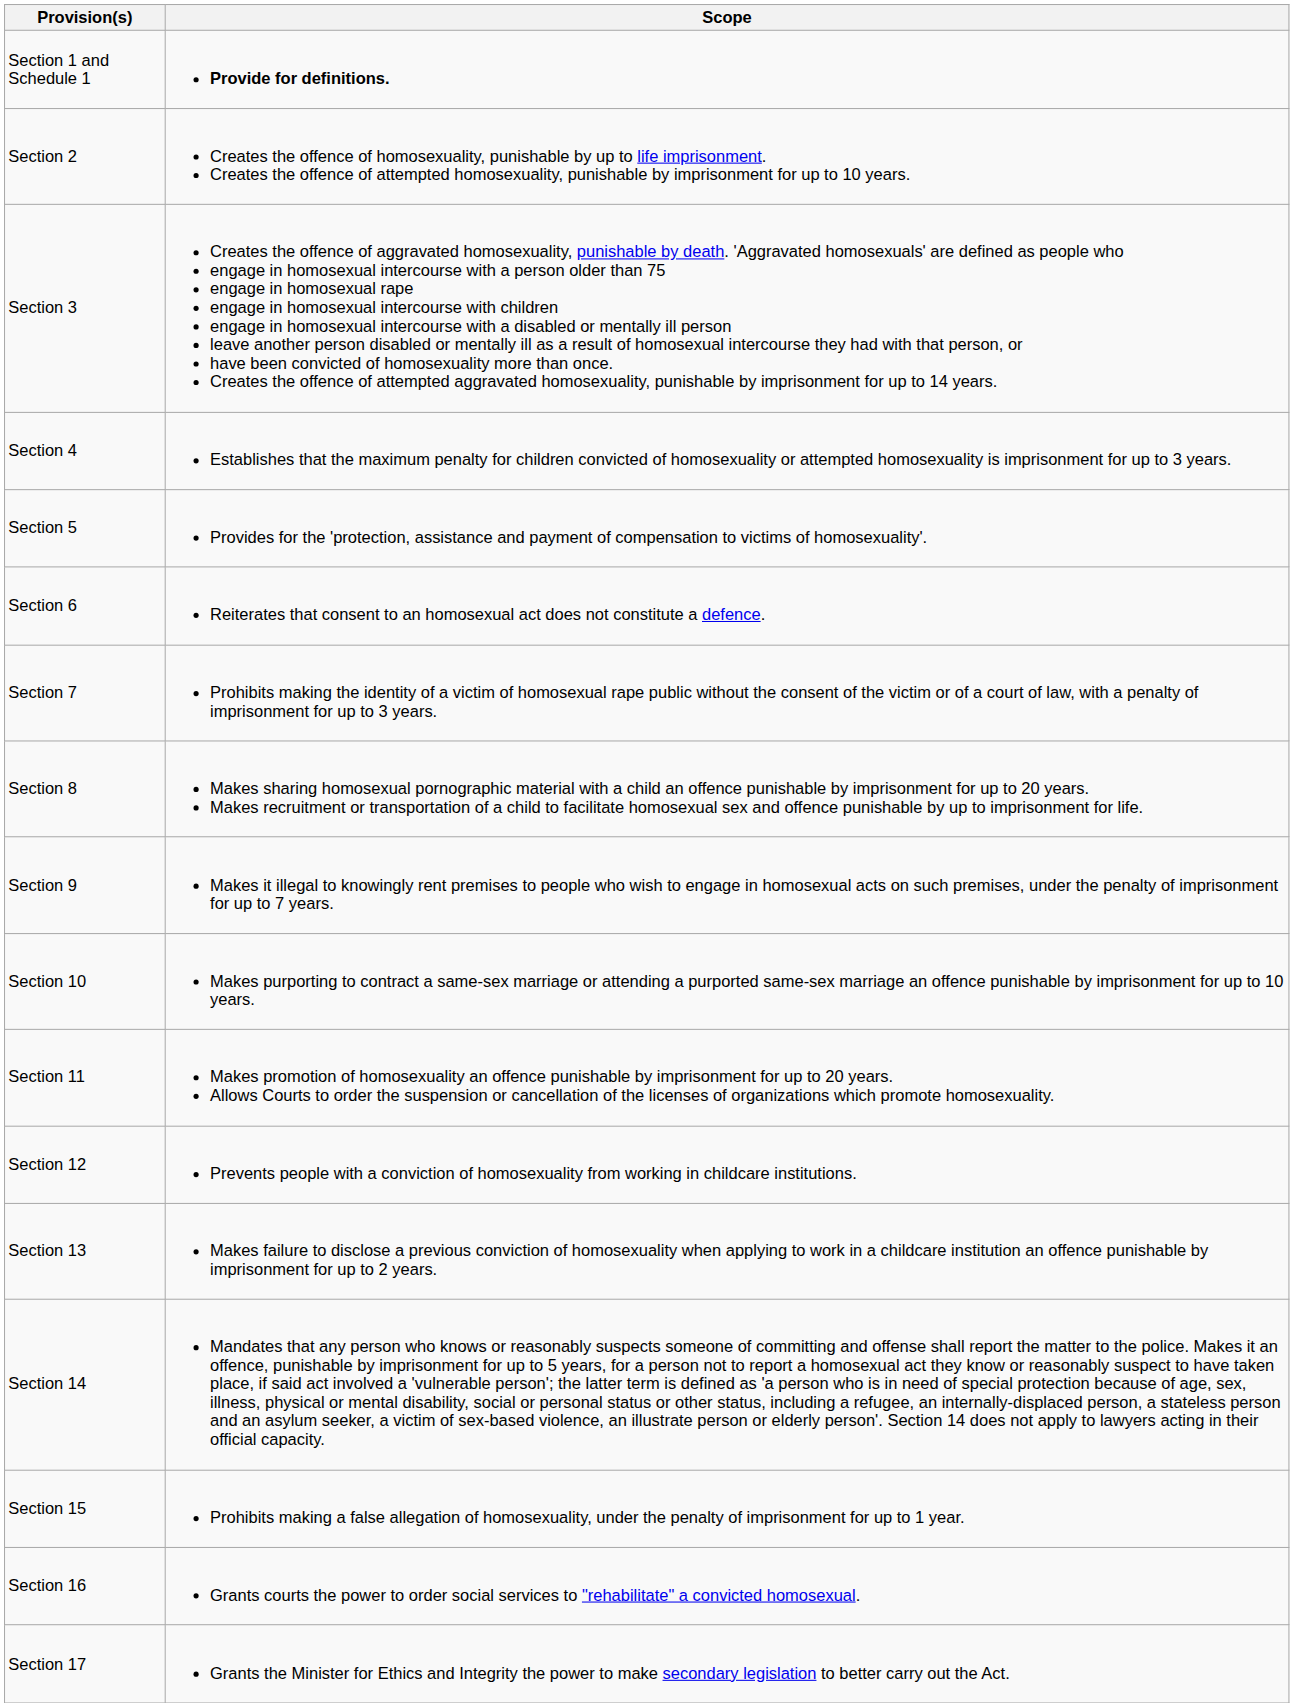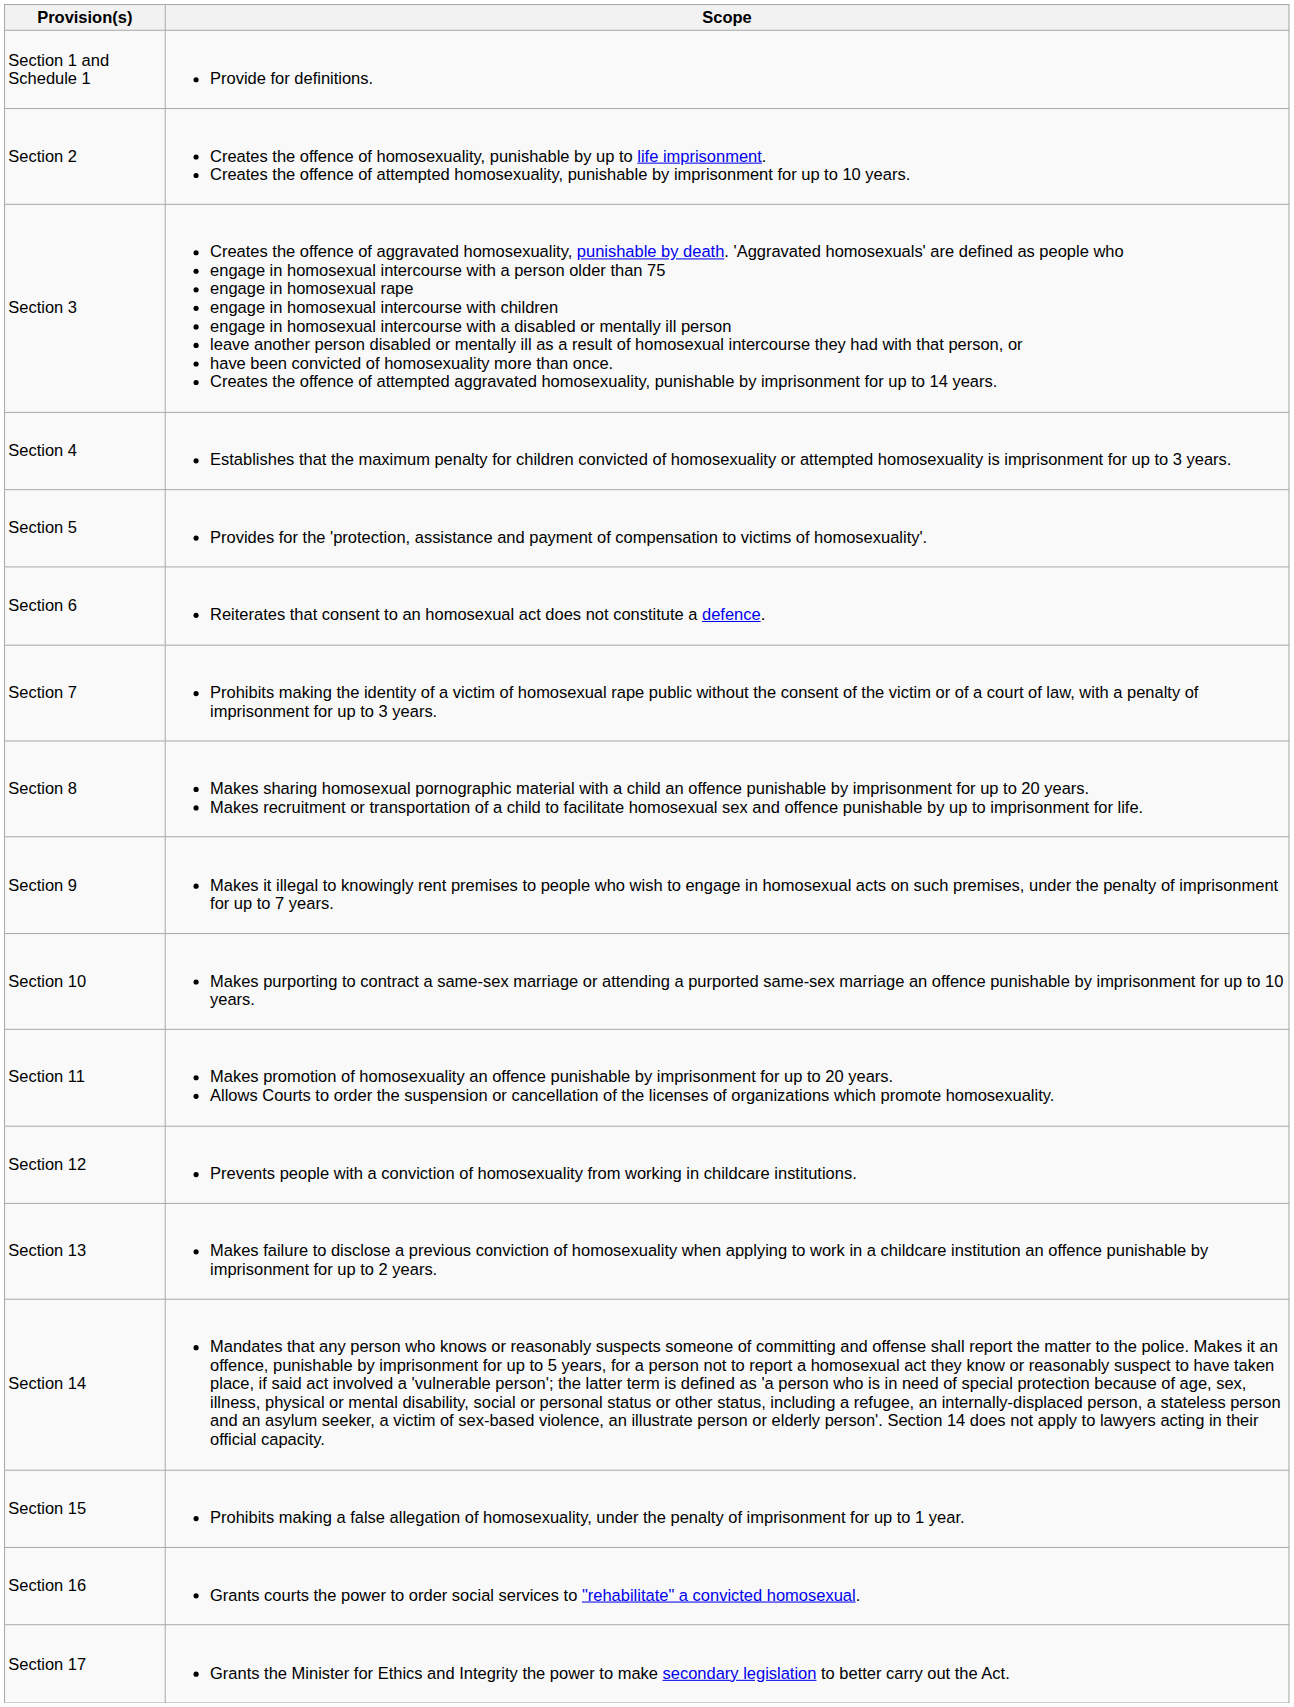(727, 79) bold -> (727, 79) normal
